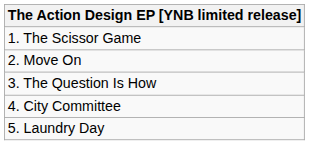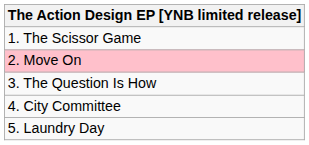(45, 60) no background -> (45, 60) pink background
